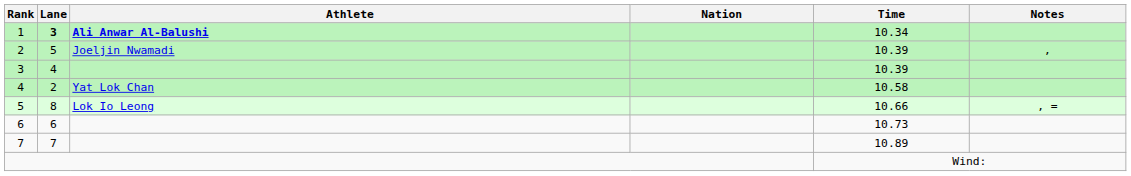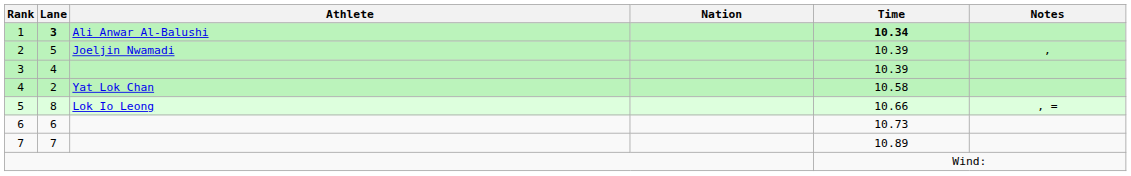(140, 32) bold -> (140, 32) normal
(891, 32) normal -> (891, 32) bold
